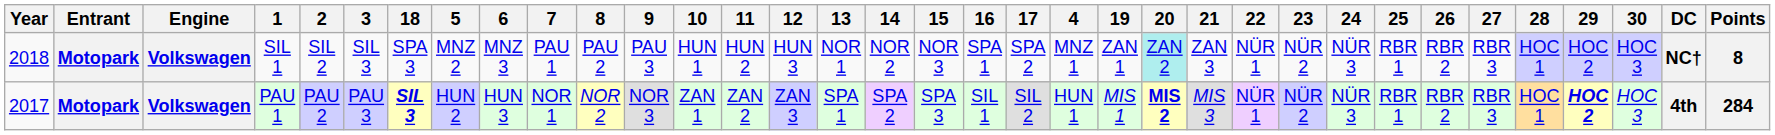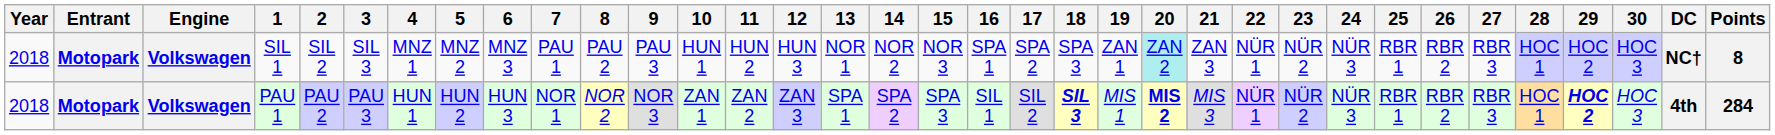columns swapped: (1074, 19) <-> (410, 19)
(29, 105) 2017 -> (29, 105) 2018
